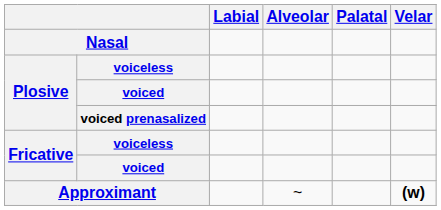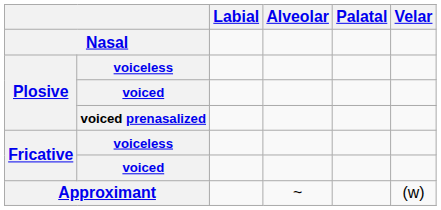(414, 192) bold -> (414, 192) normal
